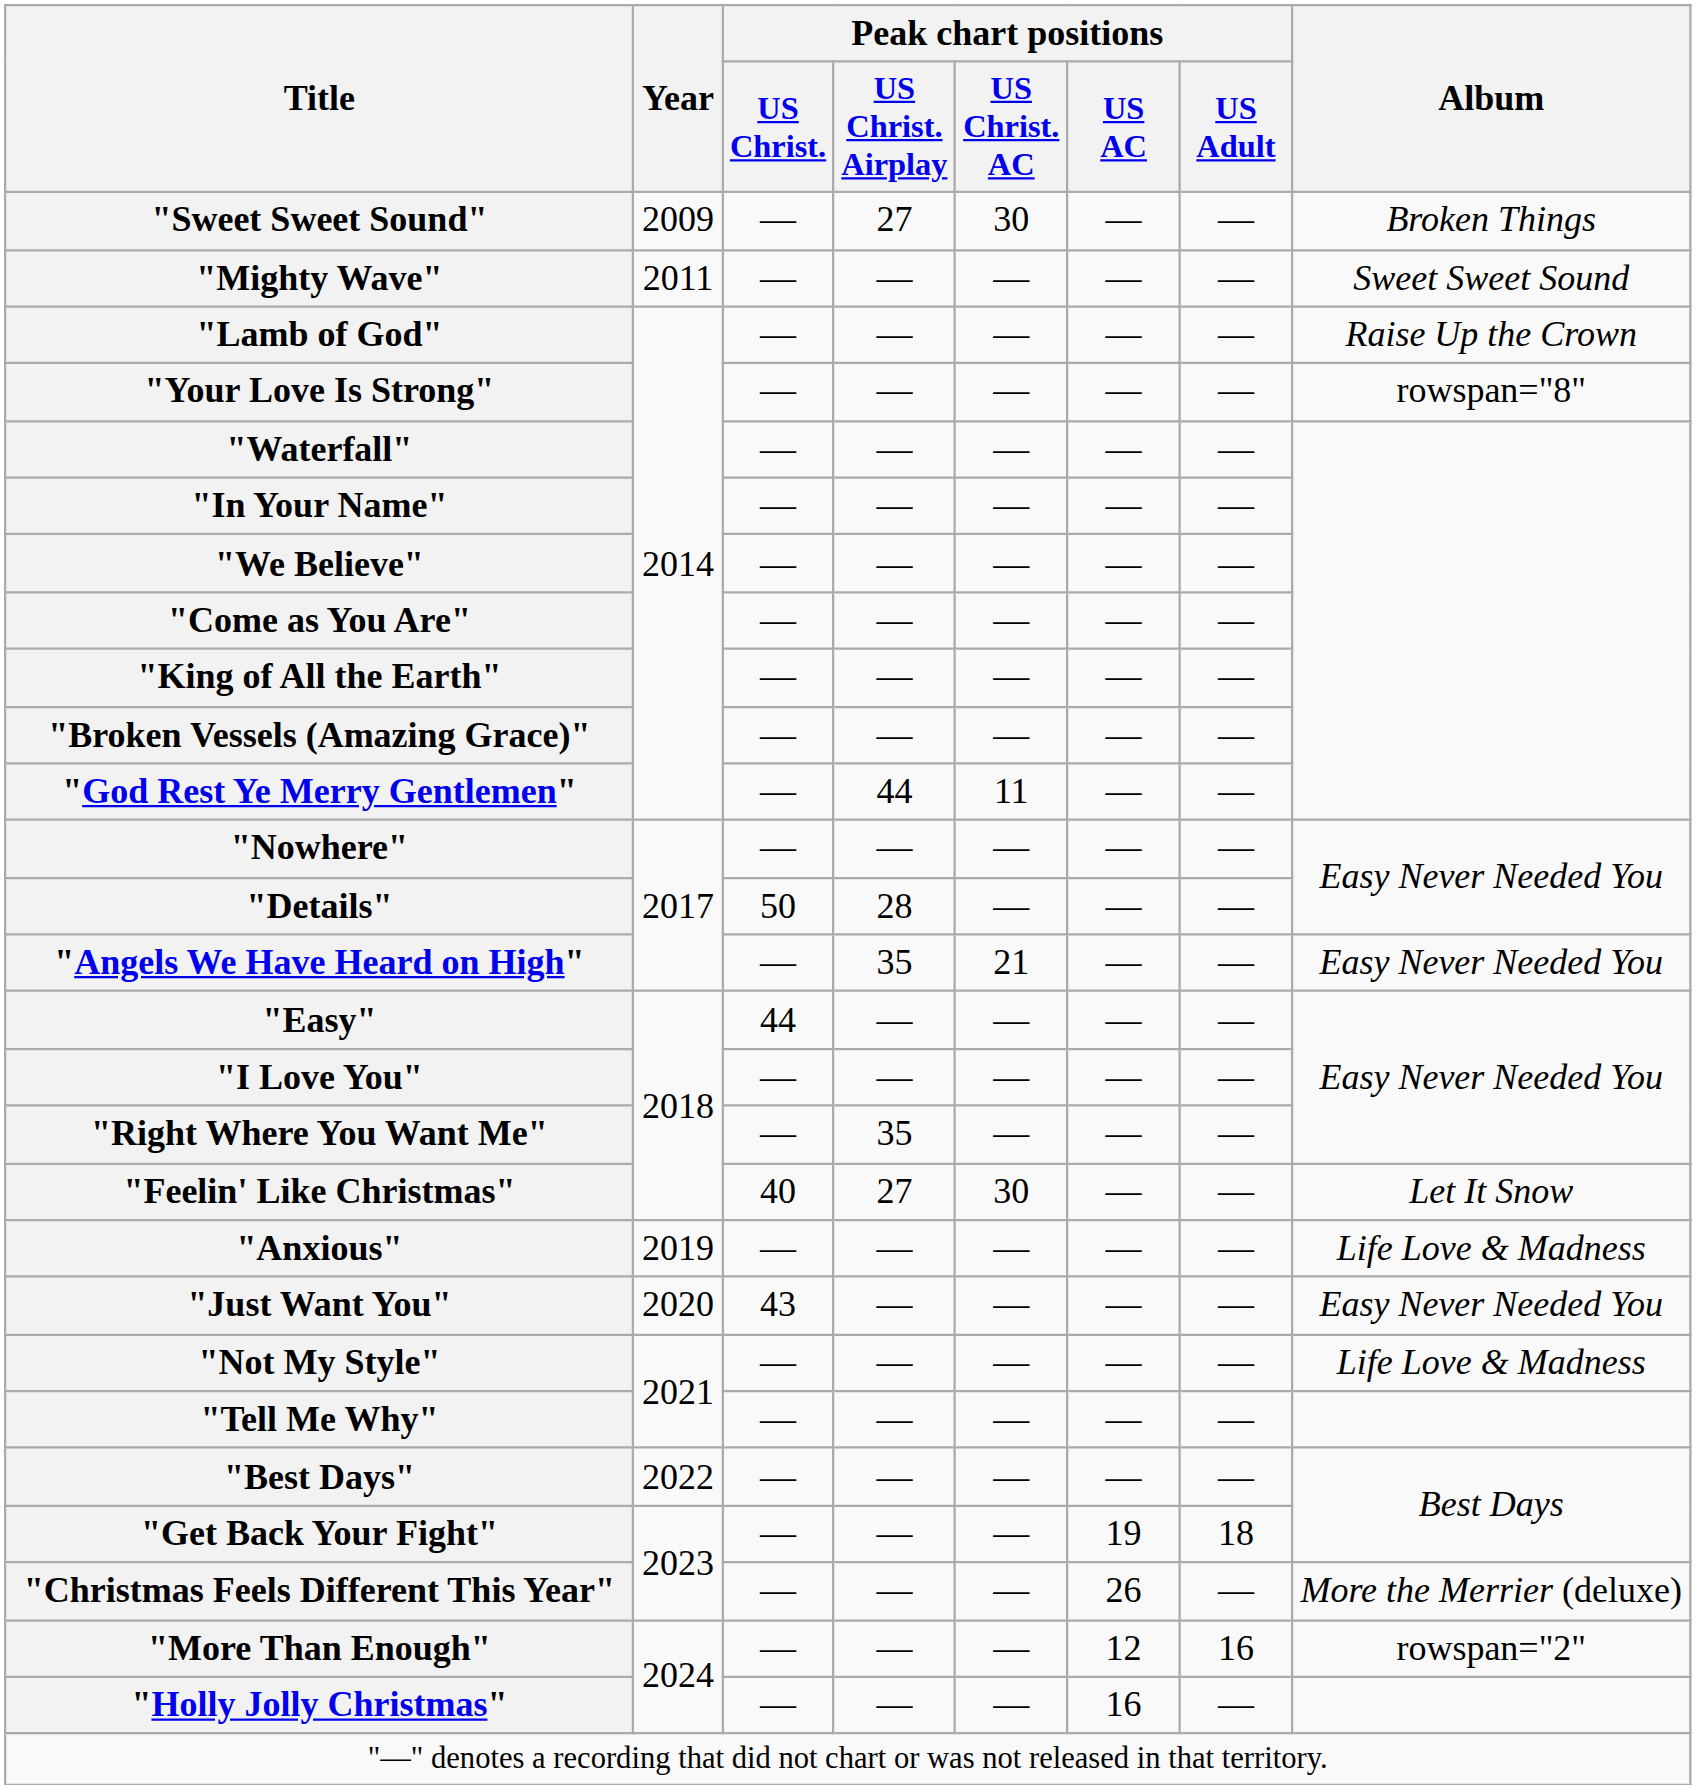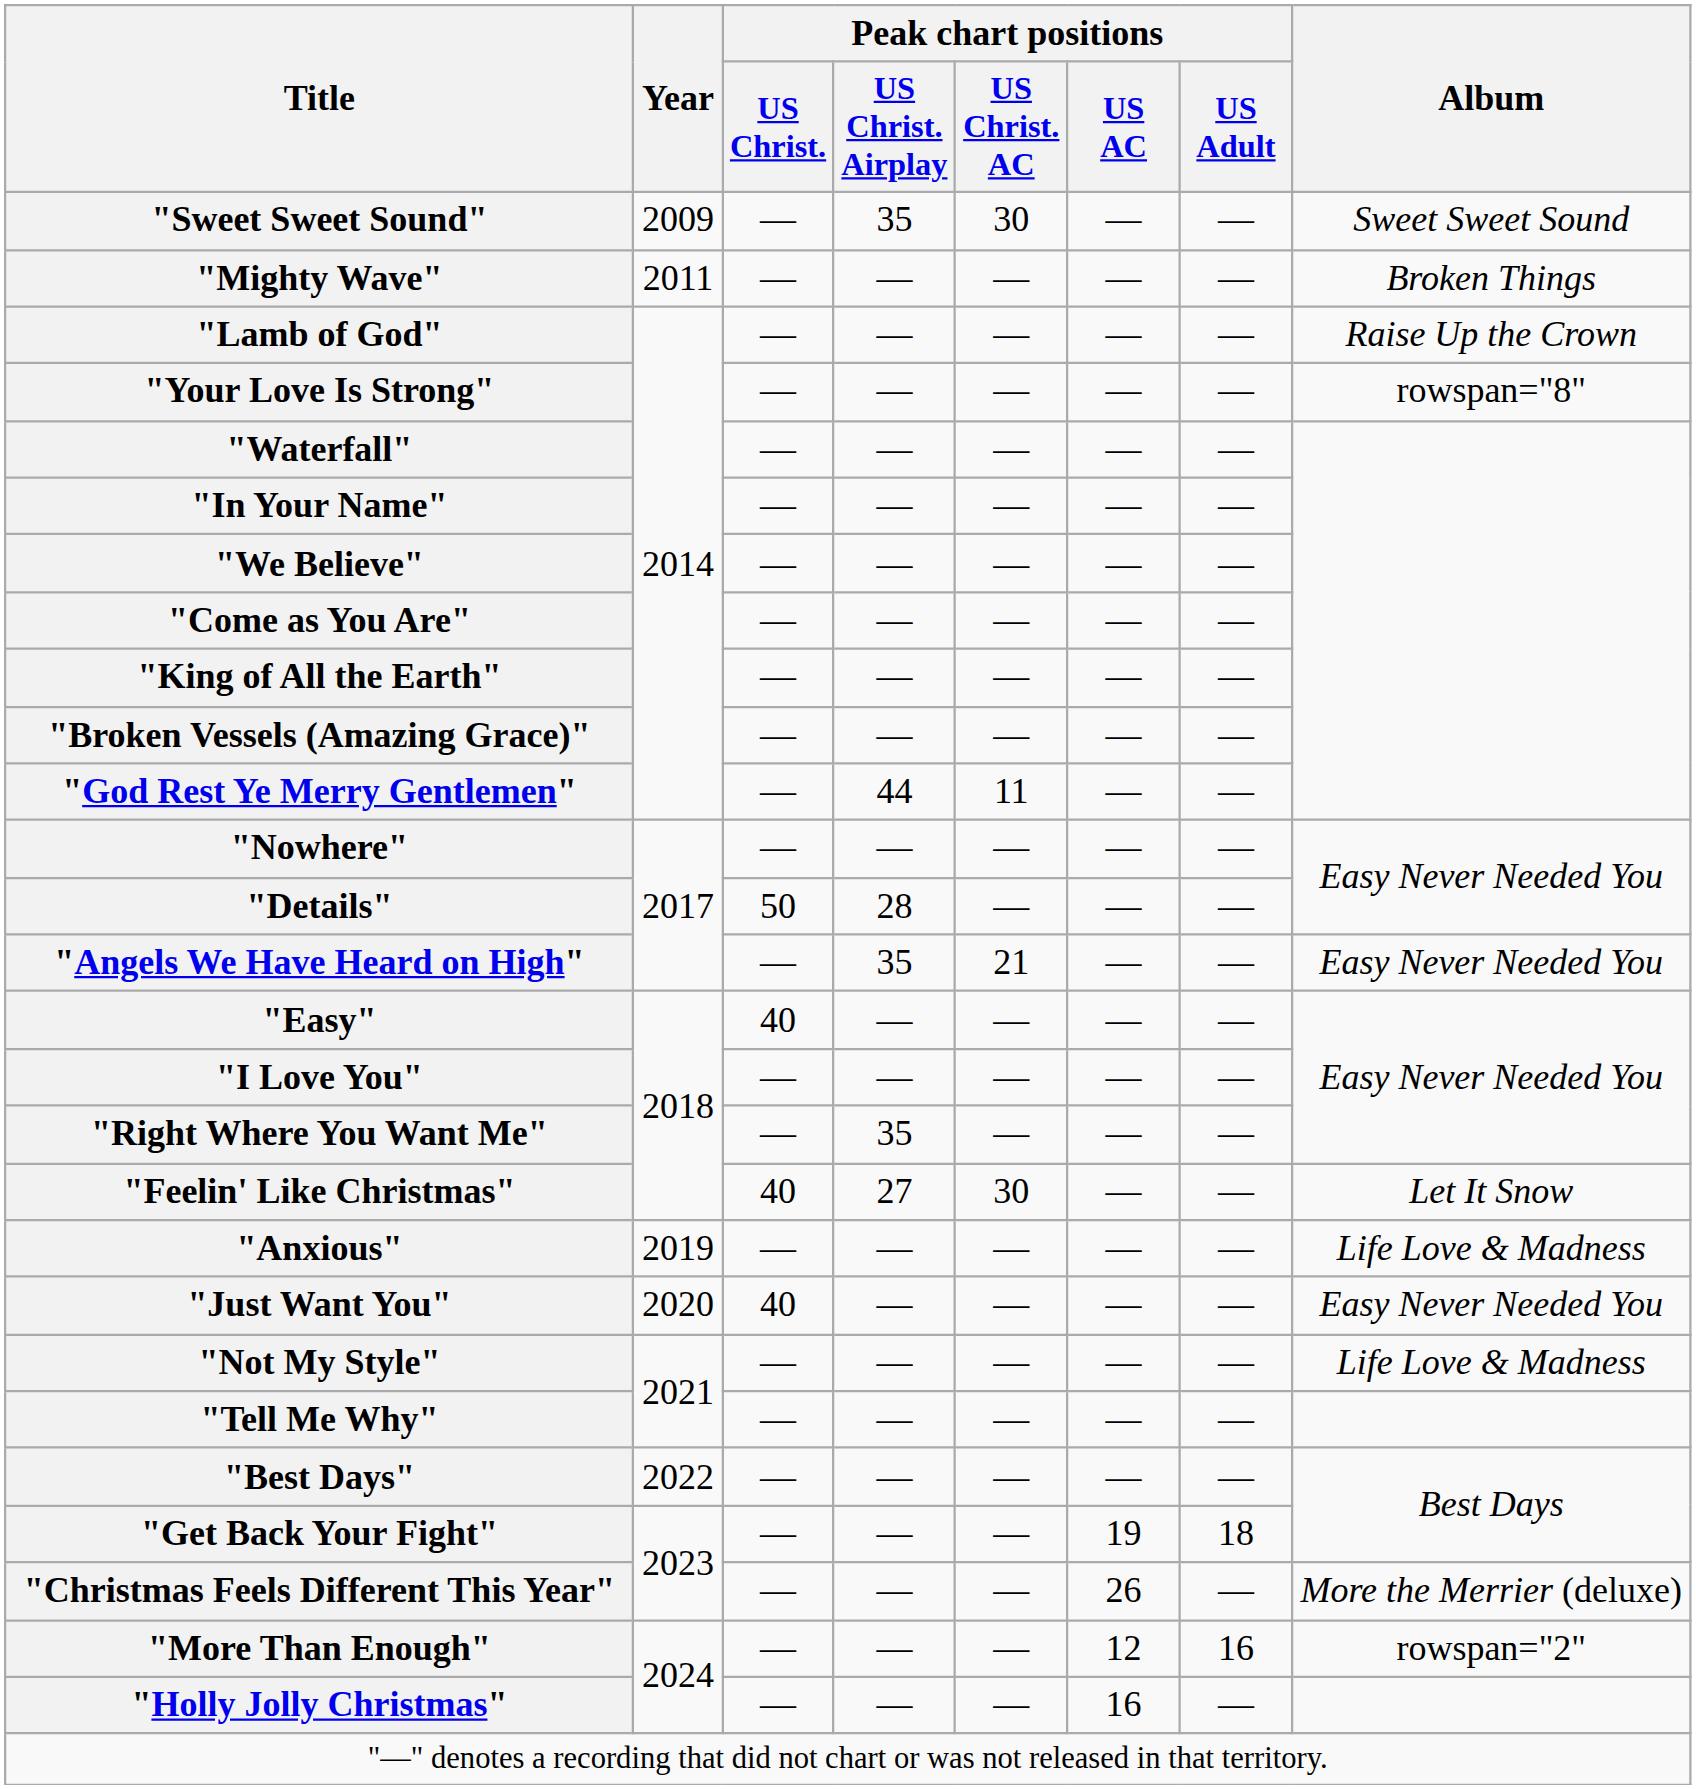(894, 220) 27 -> (894, 220) 35
(1491, 220) Broken Things -> (1491, 220) Sweet Sweet Sound
(1491, 277) Sweet Sweet Sound -> (1491, 277) Broken Things
(778, 1019) 44 -> (778, 1019) 40
(778, 1304) 43 -> (778, 1304) 40
